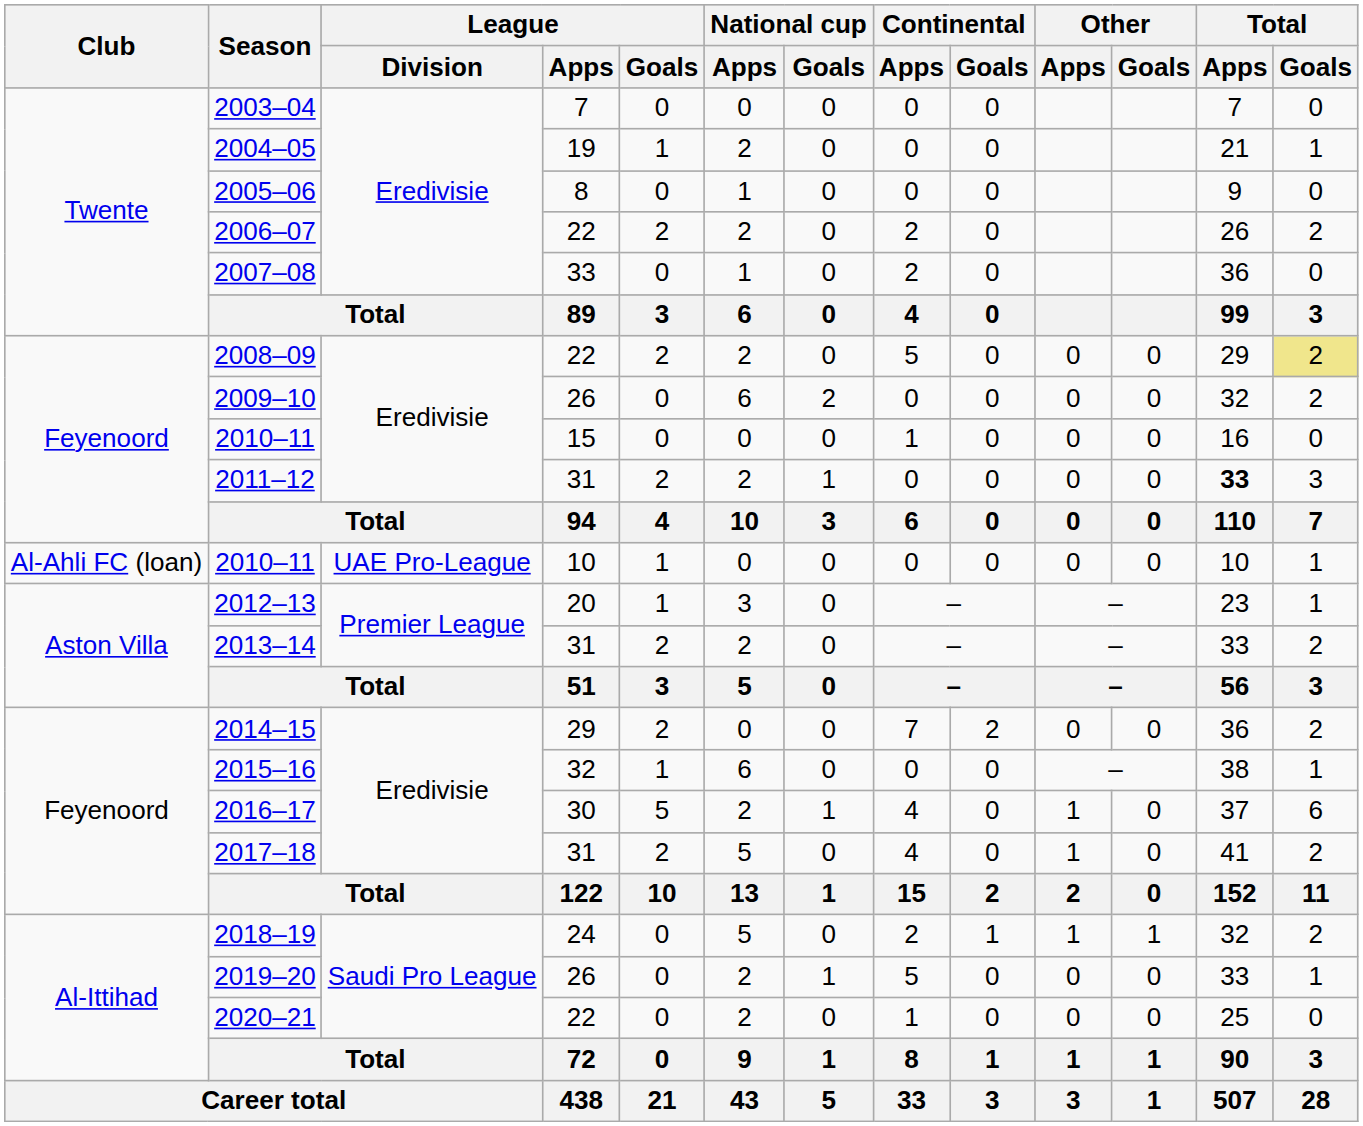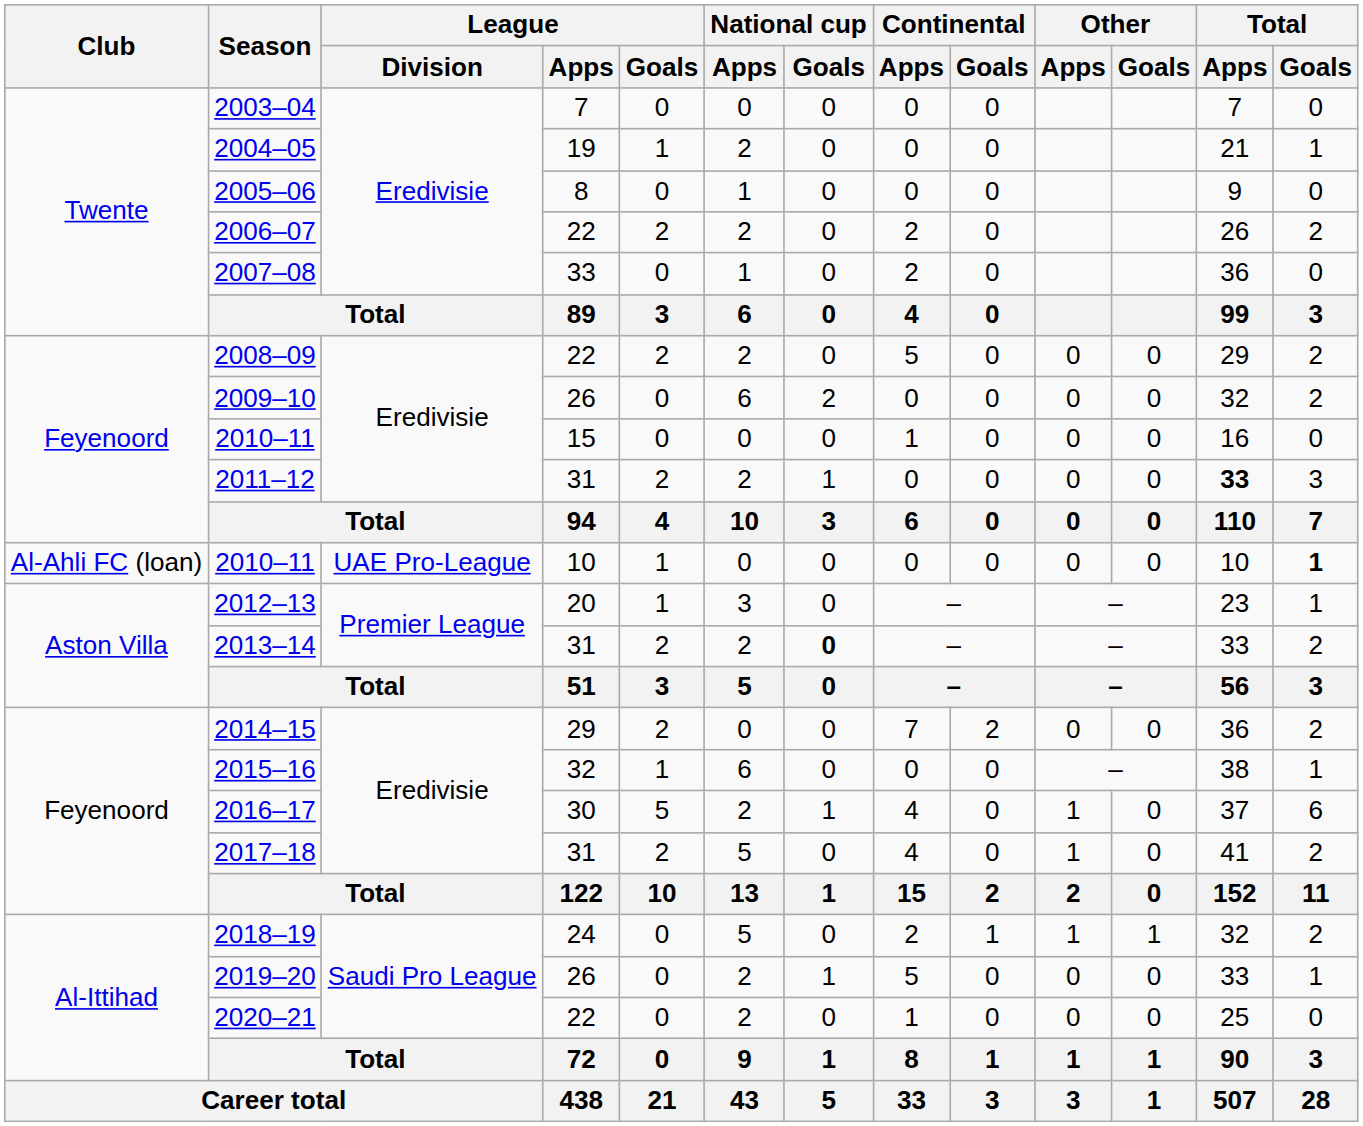(1316, 356) khaki background -> (1316, 356) no background
(1316, 562) normal -> (1316, 562) bold
(829, 645) normal -> (829, 645) bold
